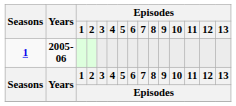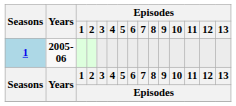(25, 53) no background -> (25, 53) lightblue background
